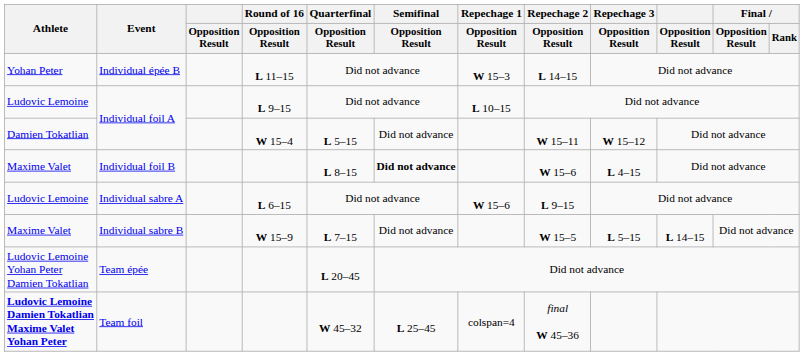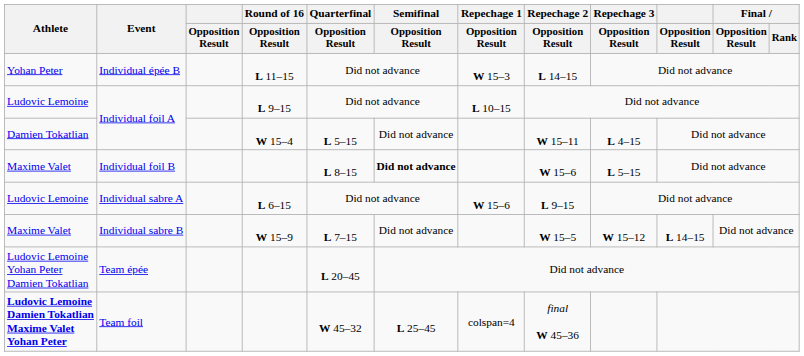(624, 141) W 15–12 -> (624, 141) L 4–15
(624, 173) L 4–15 -> (624, 173) L 5–15
(624, 237) L 5–15 -> (624, 237) W 15–12
